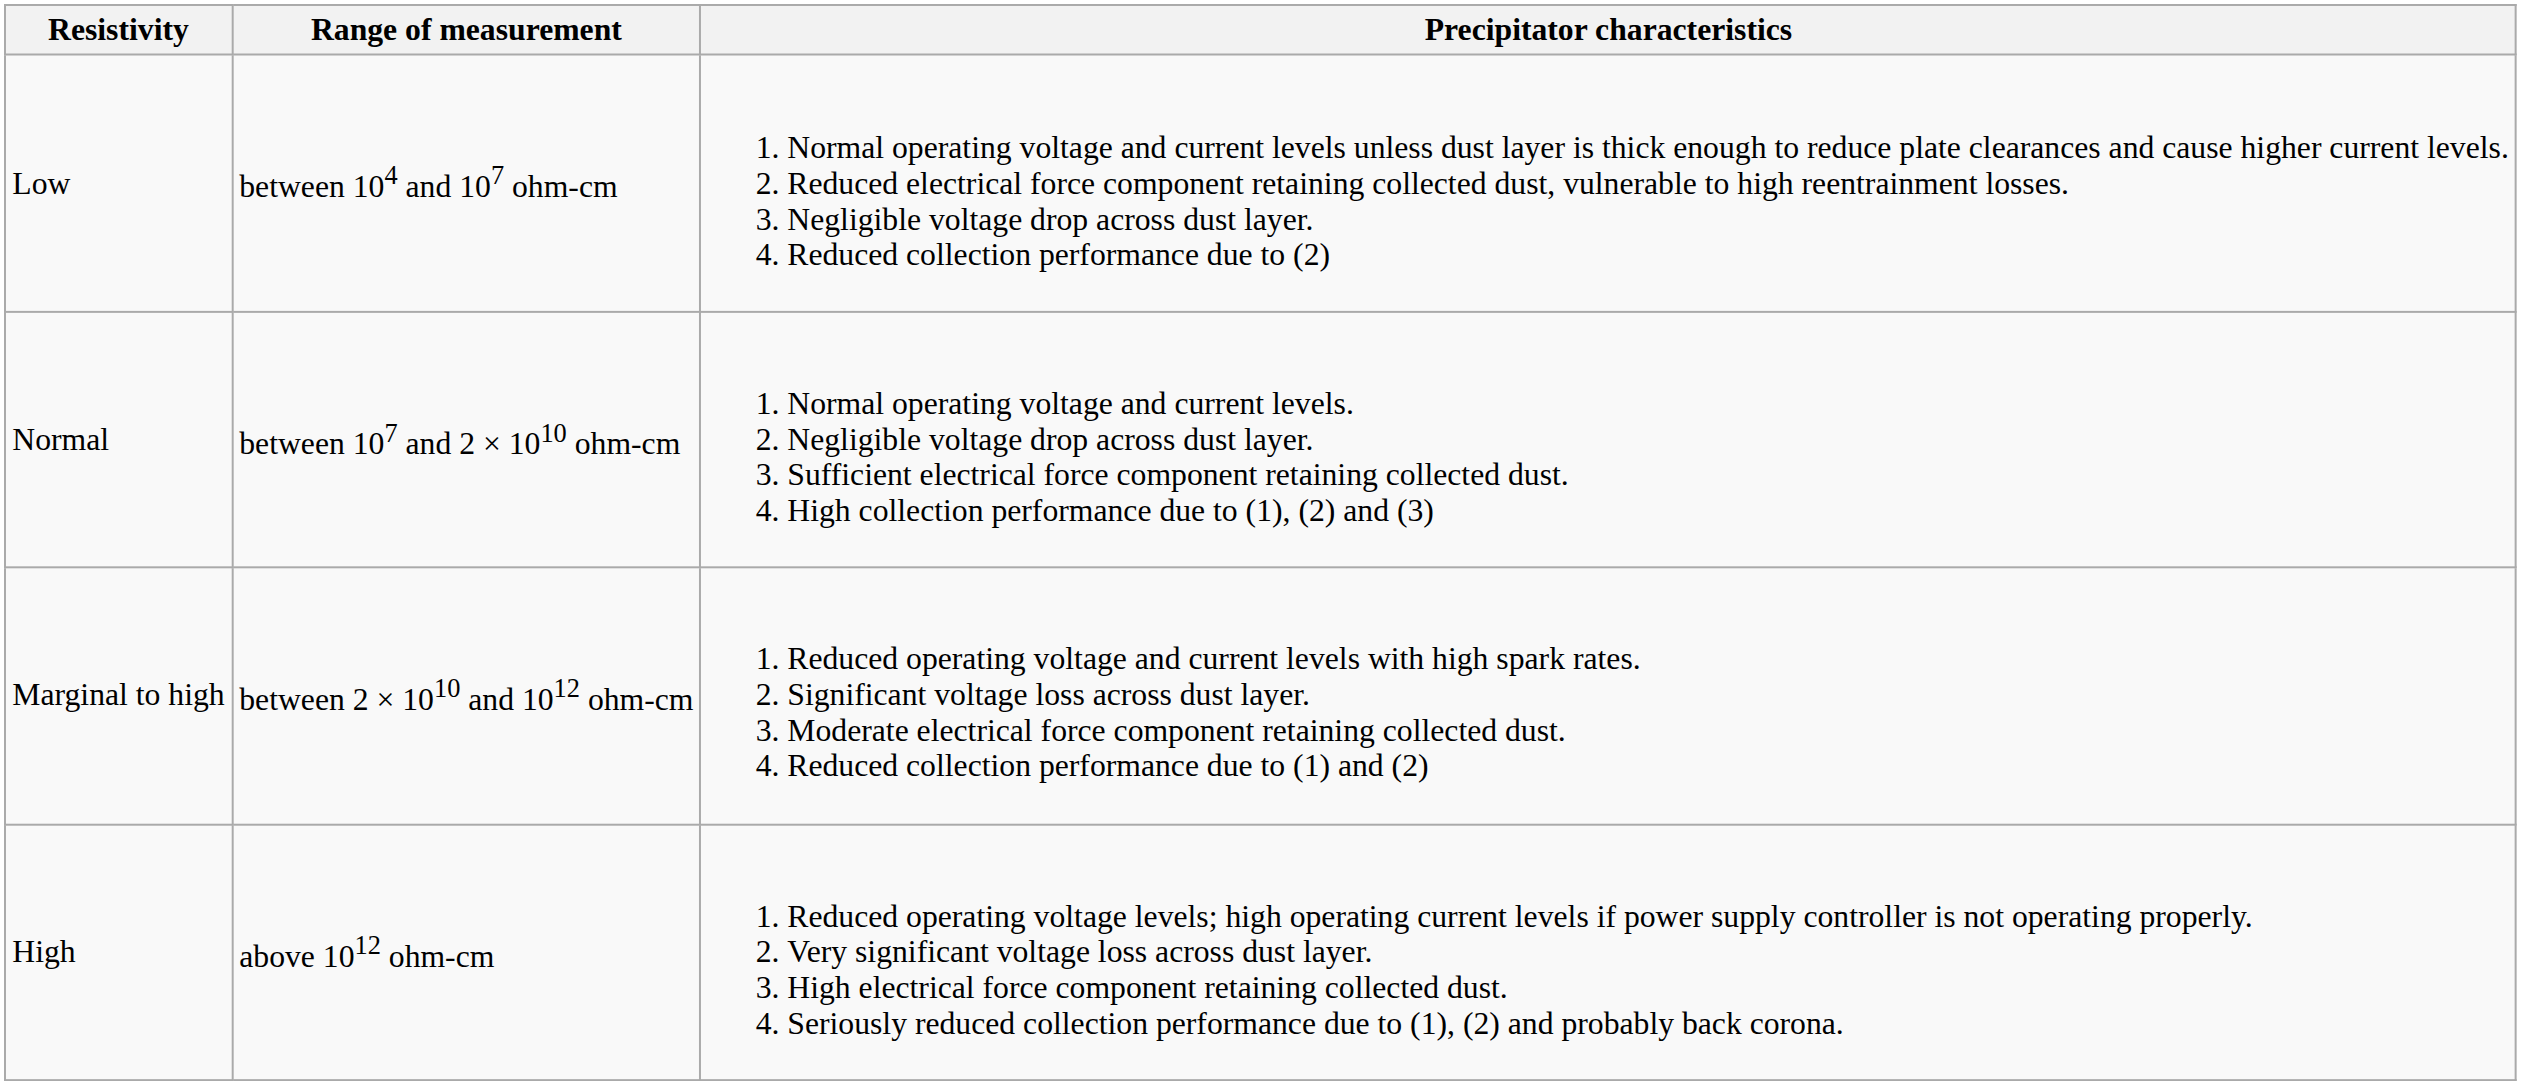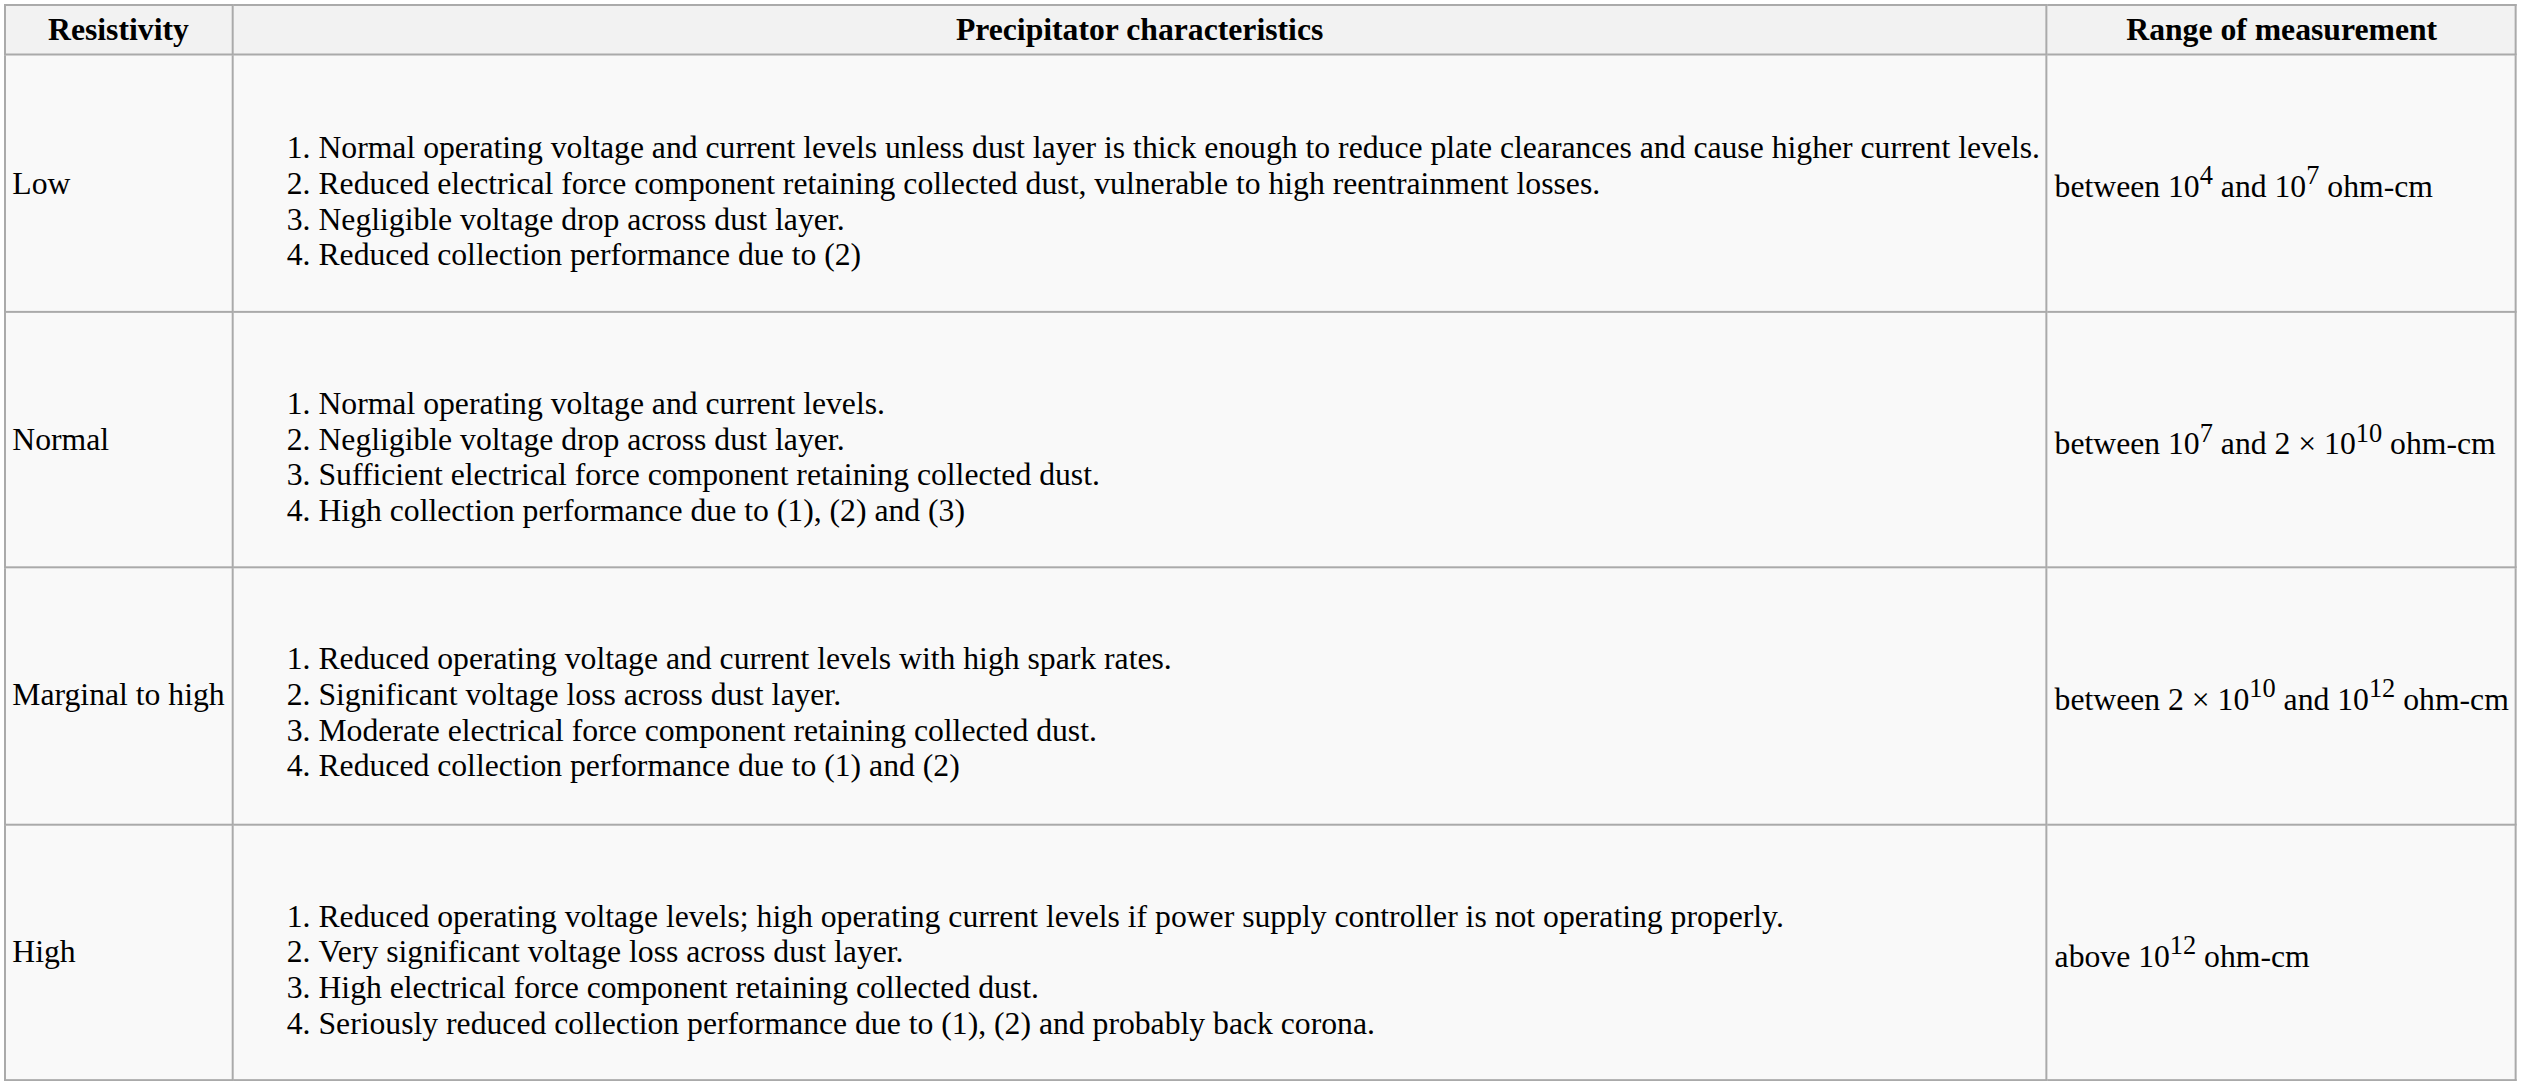columns swapped: (466, 29) <-> (1608, 29)
